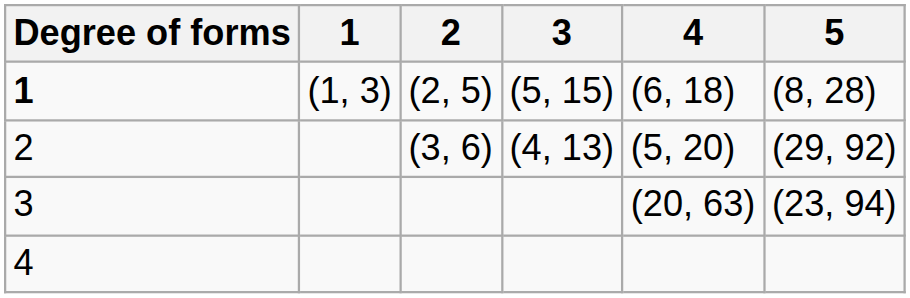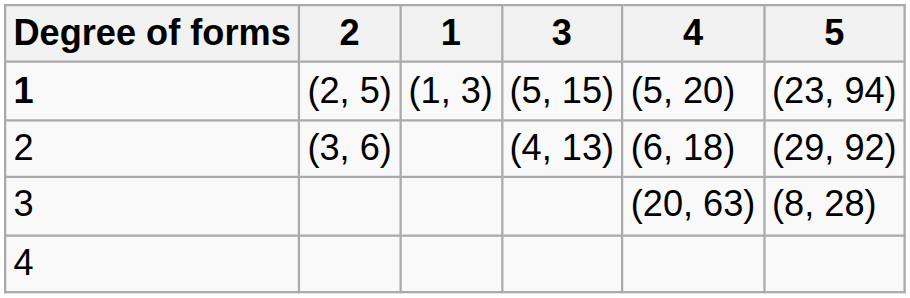columns swapped: (350, 33) <-> (451, 33)
(683, 90) (6, 18) -> (683, 90) (5, 20)
(824, 90) (8, 28) -> (834, 90) (23, 94)
(683, 147) (5, 20) -> (683, 147) (6, 18)
(834, 205) (23, 94) -> (824, 205) (8, 28)
